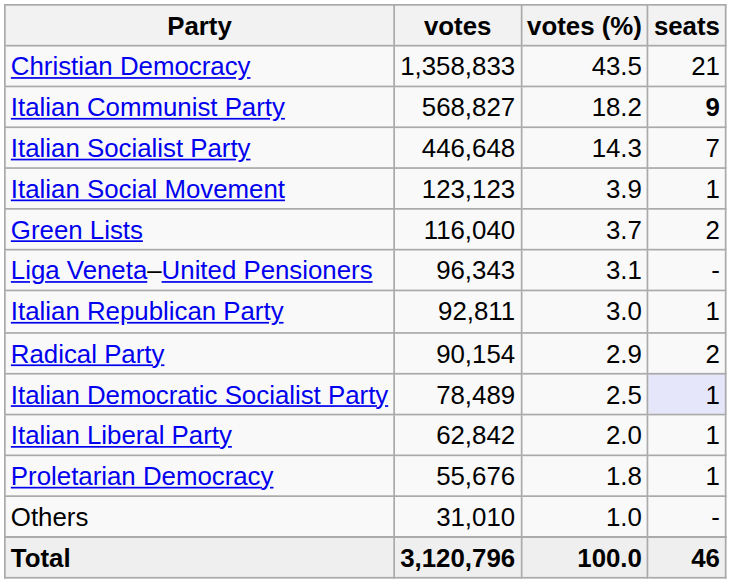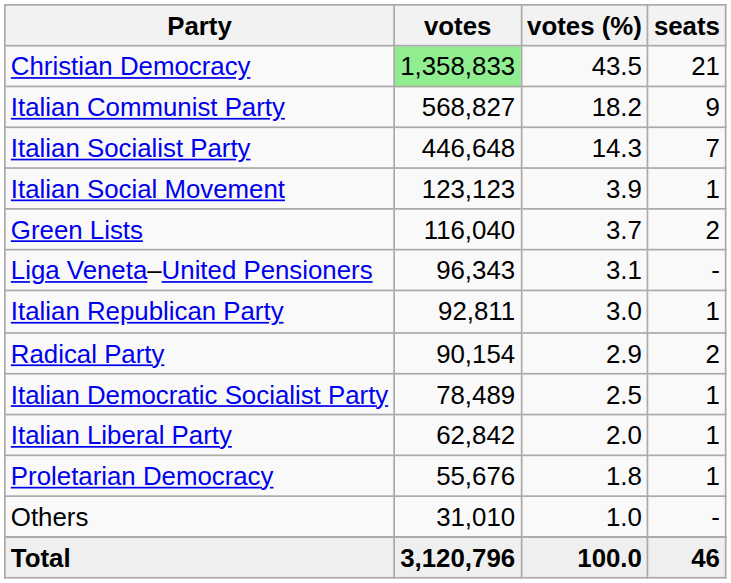(458, 66) no background -> (458, 66) lightgreen background
(713, 107) bold -> (713, 107) normal
(713, 394) lavender background -> (713, 394) no background
